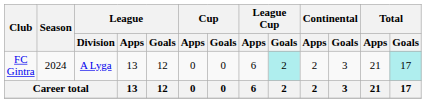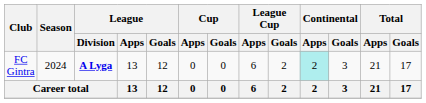(96, 65) normal -> (96, 65) bold
(284, 65) paleturquoise background -> (284, 65) no background
(314, 65) no background -> (314, 65) paleturquoise background
(406, 65) paleturquoise background -> (406, 65) no background
